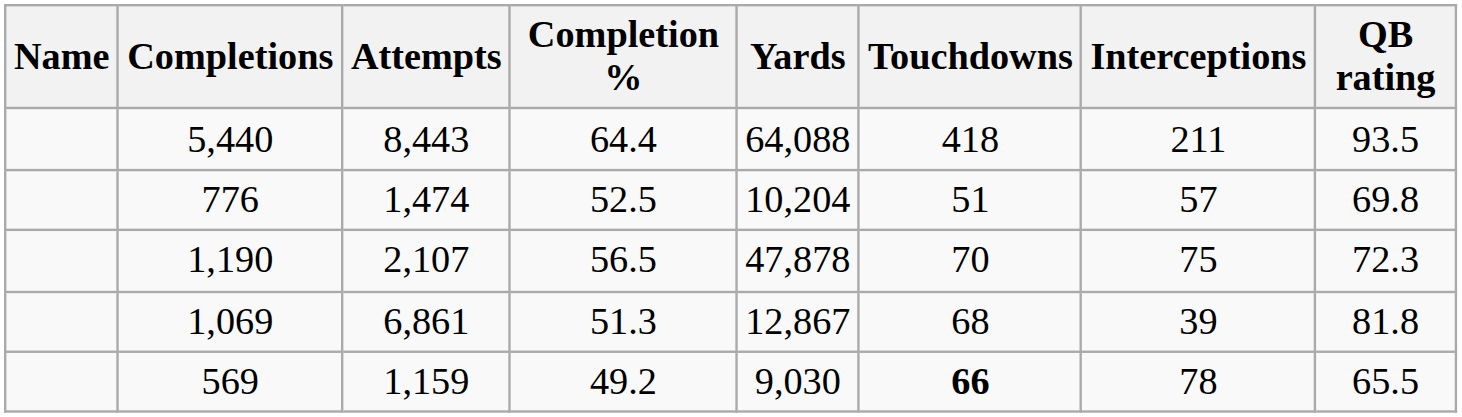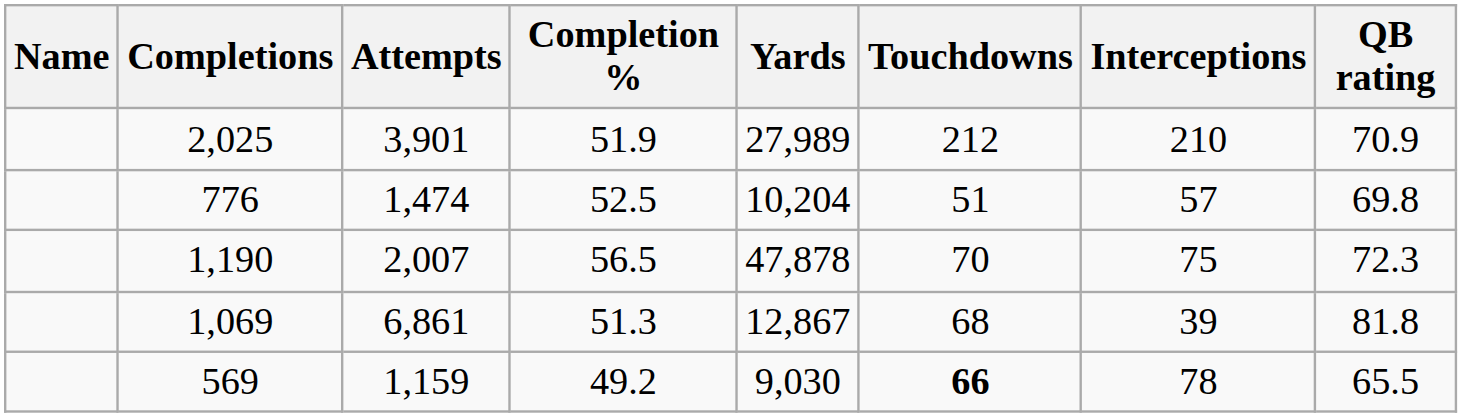- row: (230, 138)
+ row: (230, 138)
(426, 259) 2,107 -> (426, 259) 2,007
